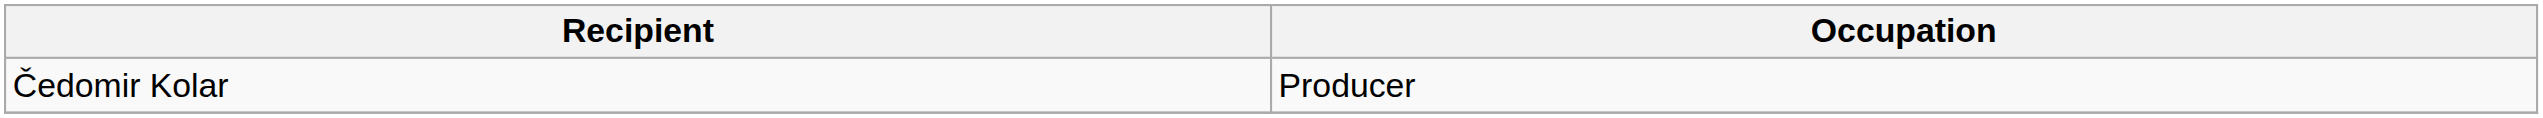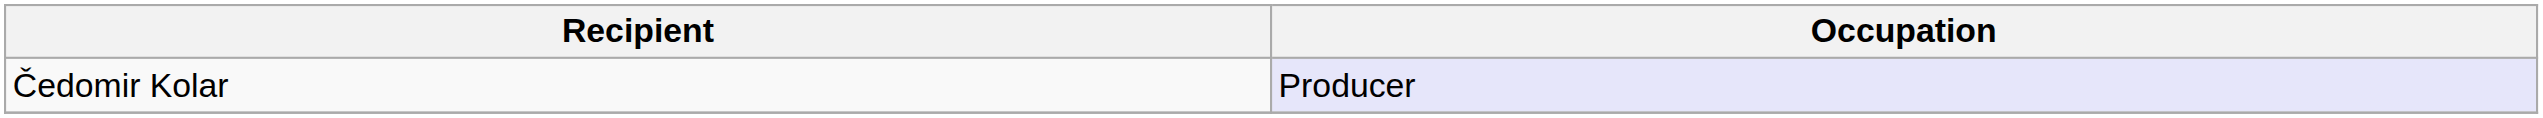(1347, 84) no background -> (1347, 84) lavender background
